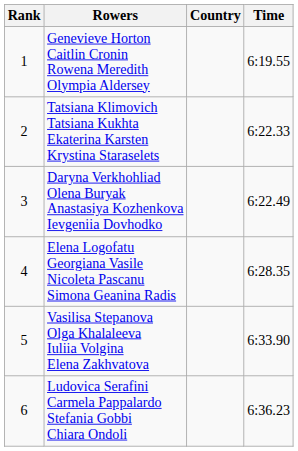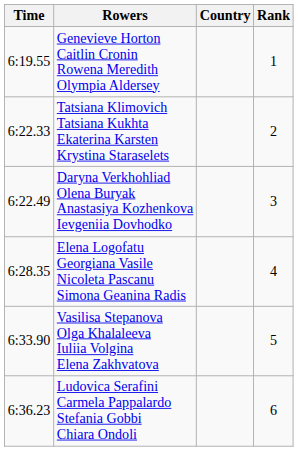columns swapped: (24, 15) <-> (269, 15)
